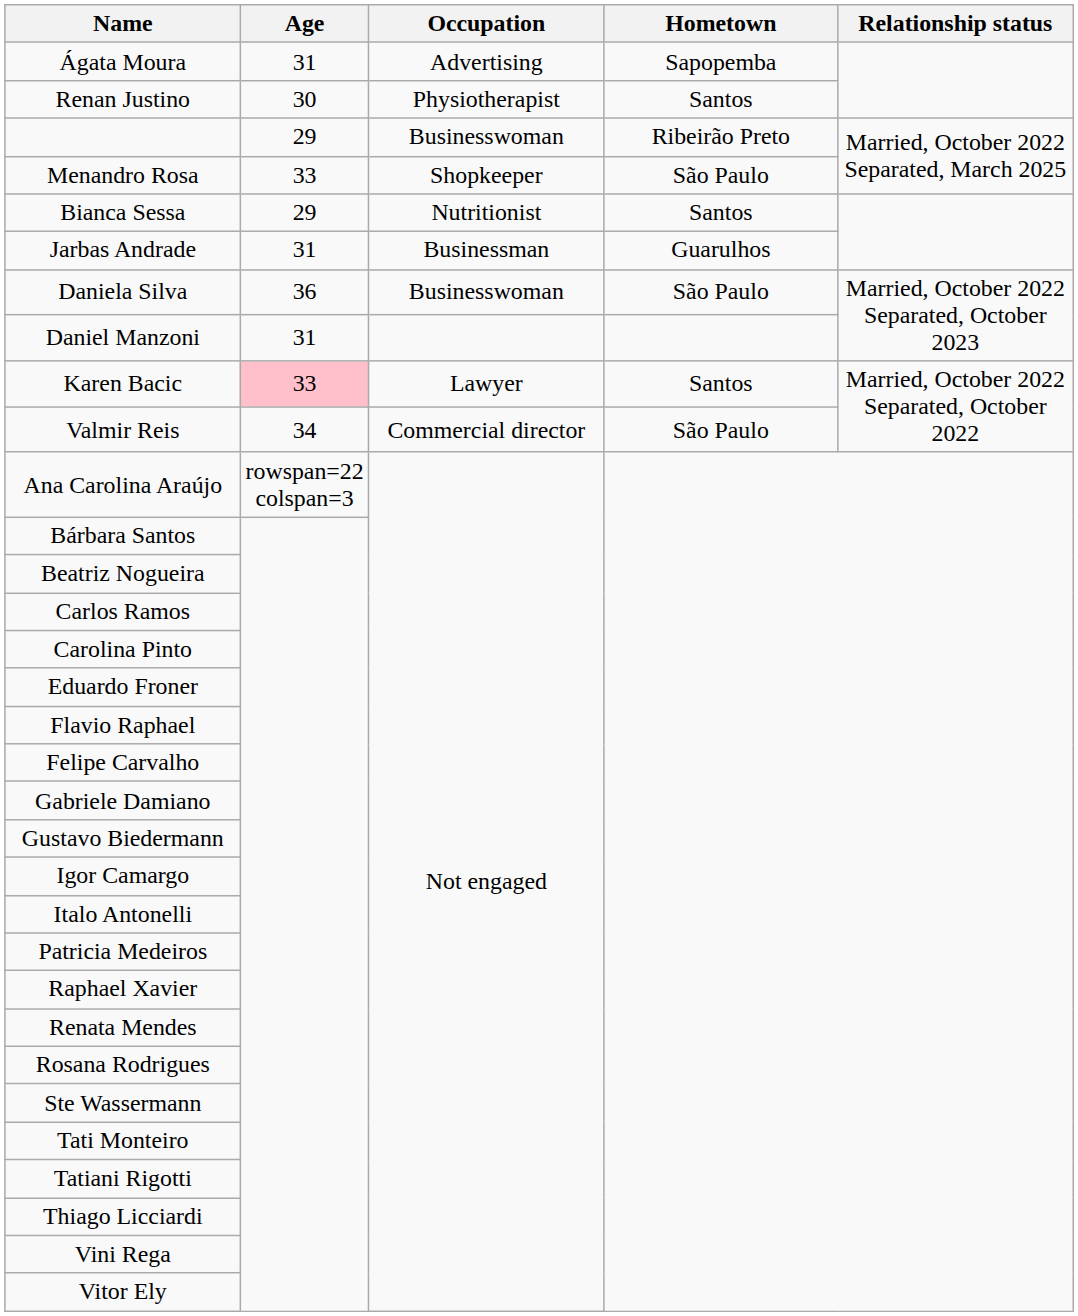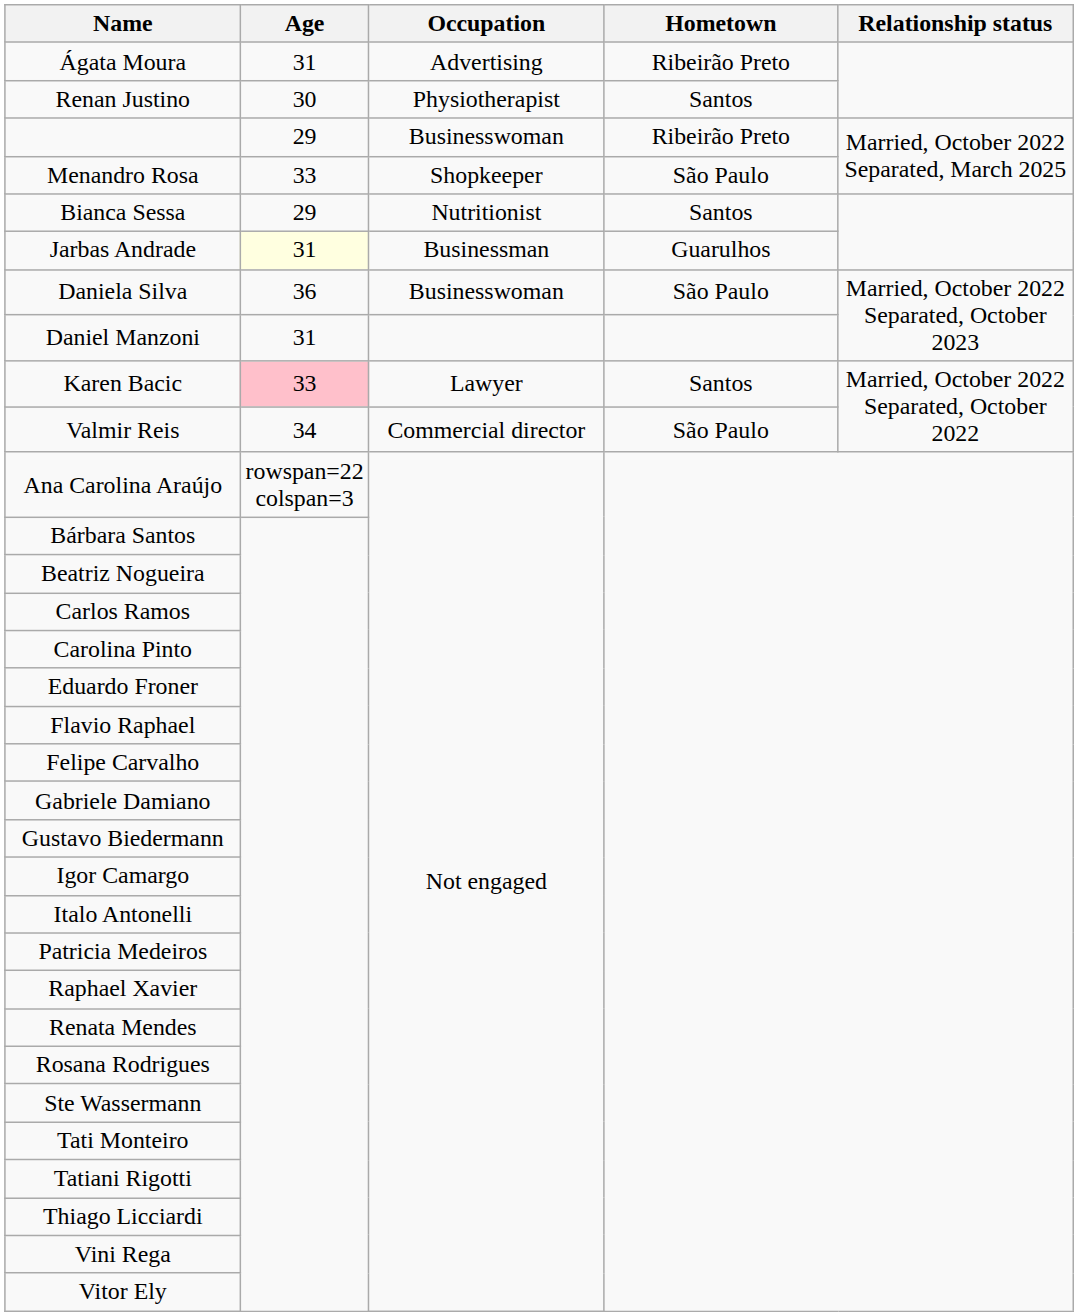(721, 61) Sapopemba -> (721, 61) Ribeirão Preto
(305, 250) no background -> (305, 250) lightyellow background
